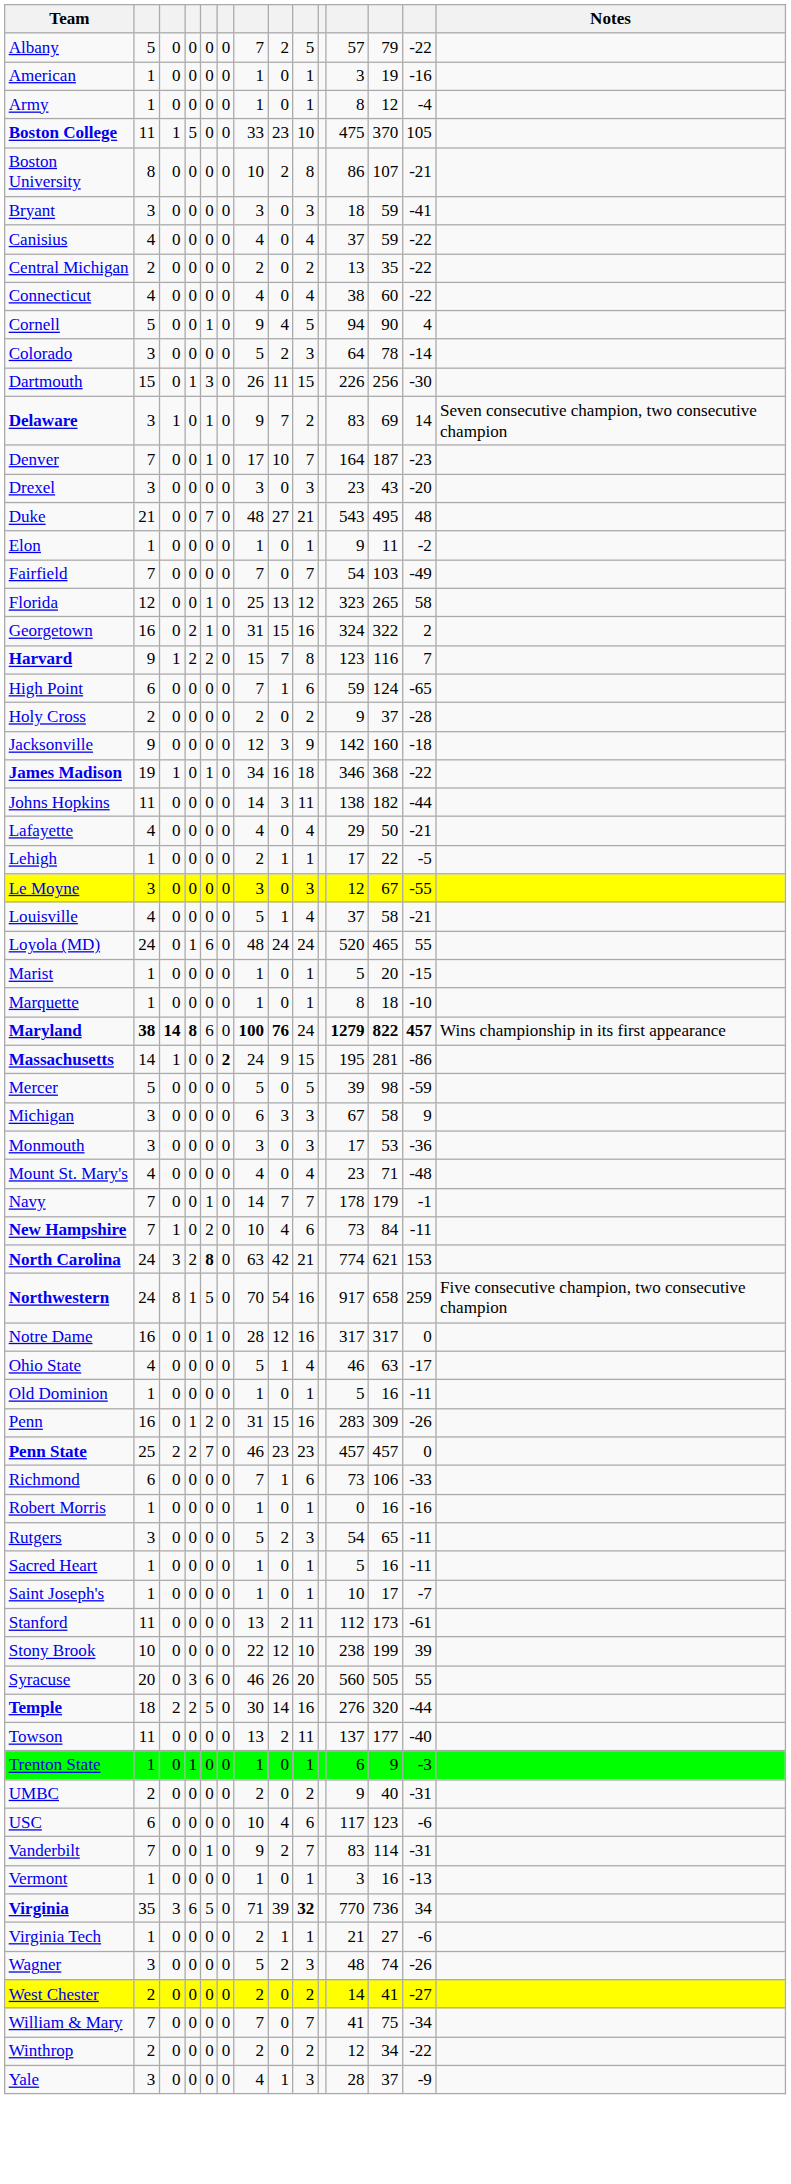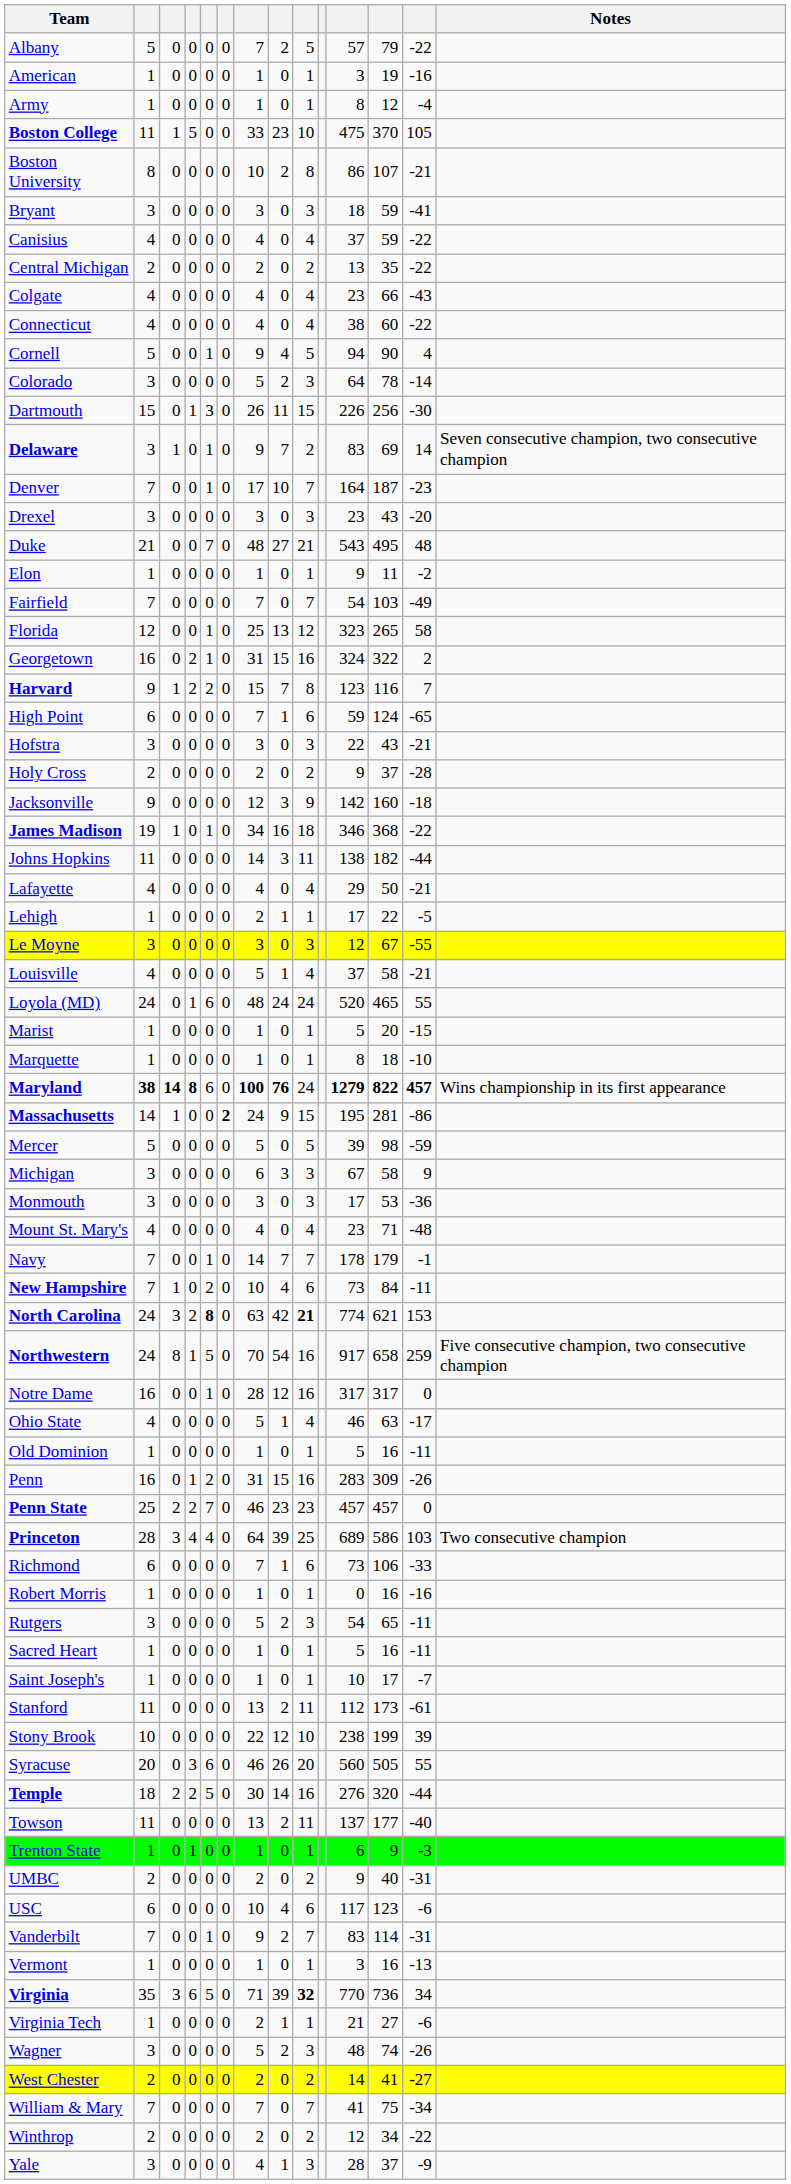+ row: (35, 296)
+ row: (34, 745)
(306, 1259) normal -> (306, 1316) bold
+ row: (44, 1537)
